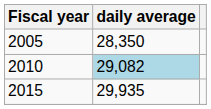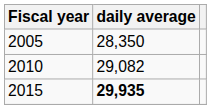(120, 66) lightblue background -> (120, 66) no background
(120, 91) normal -> (120, 91) bold
